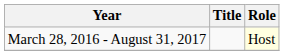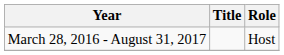(262, 38) lightyellow background -> (262, 38) no background
